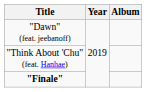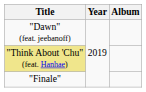(45, 58) no background -> (45, 58) khaki background
(45, 79) bold -> (45, 79) normal
